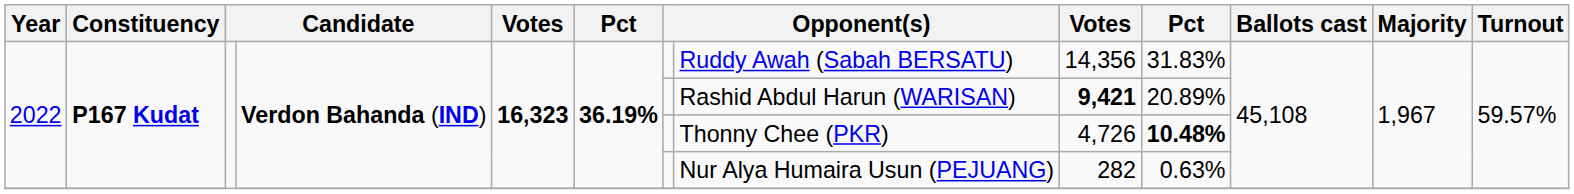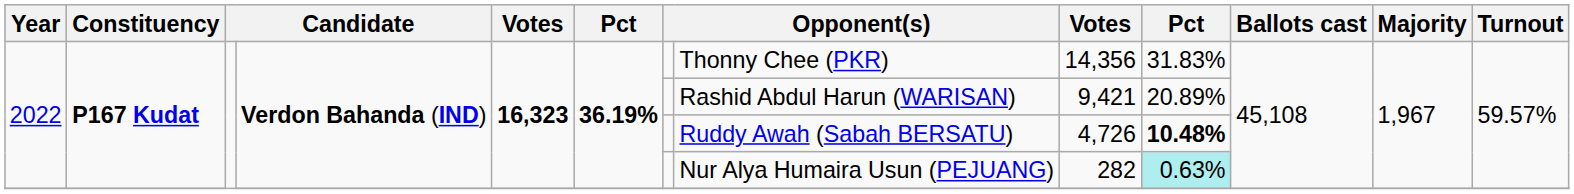(846, 60) Ruddy Awah (Sabah BERSATU) -> (784, 60) Thonny Chee (PKR)
(1107, 97) bold -> (1107, 97) normal
(784, 134) Thonny Chee (PKR) -> (846, 134) Ruddy Awah (Sabah BERSATU)
(1193, 170) no background -> (1193, 170) paleturquoise background
